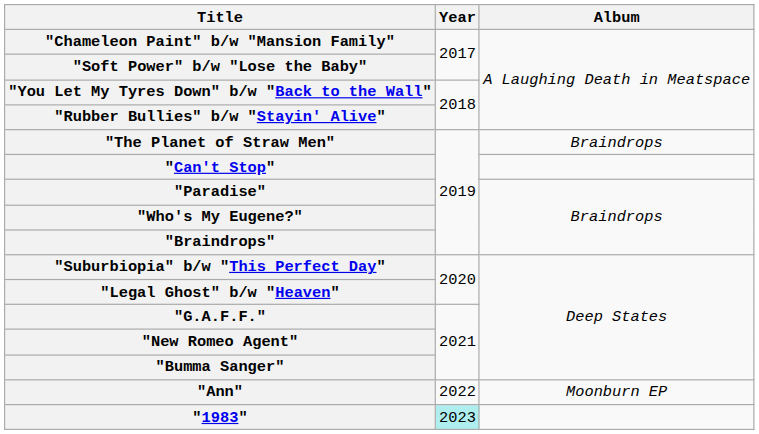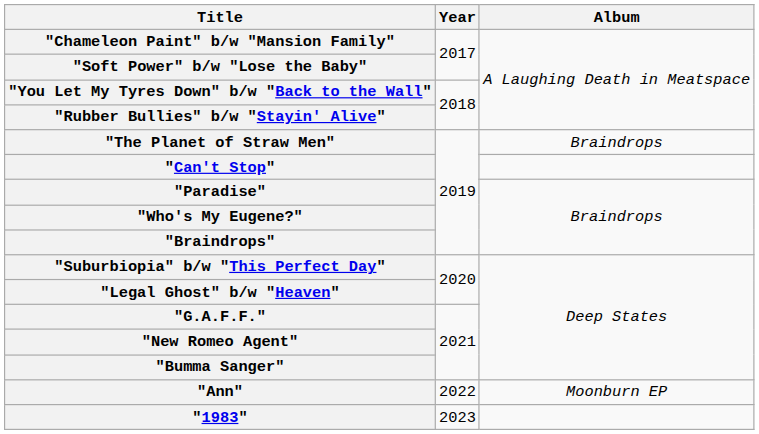(457, 417) paleturquoise background -> (457, 417) no background
